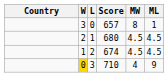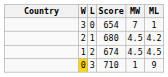(111, 25) 657 -> (111, 25) 654
(135, 25) 8 -> (135, 25) 7
(154, 38) 4.5 -> (154, 38) 4.2
(135, 65) 4 -> (135, 65) 1
